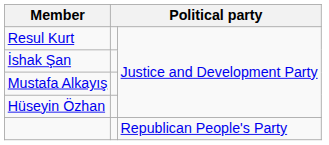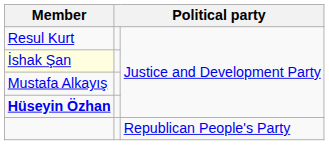(39, 60) no background -> (39, 60) lightyellow background
(56, 106) normal -> (59, 106) bold
